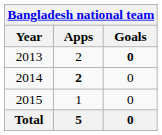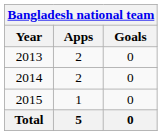(130, 57) bold -> (130, 57) normal
(78, 78) bold -> (78, 78) normal
